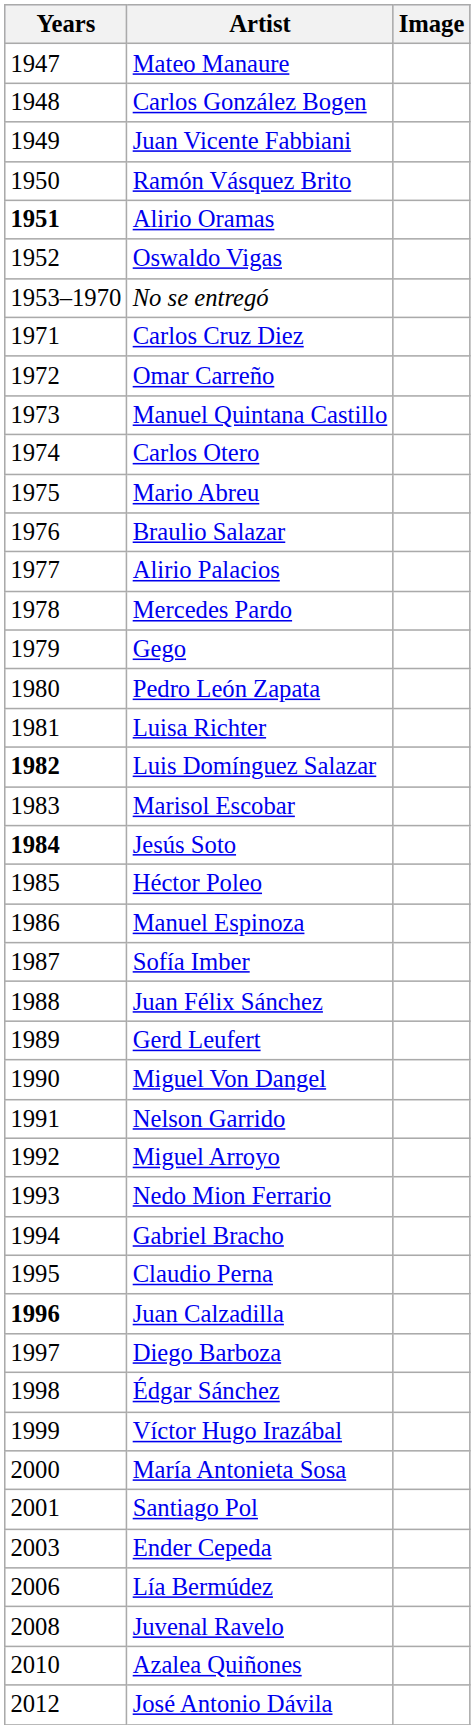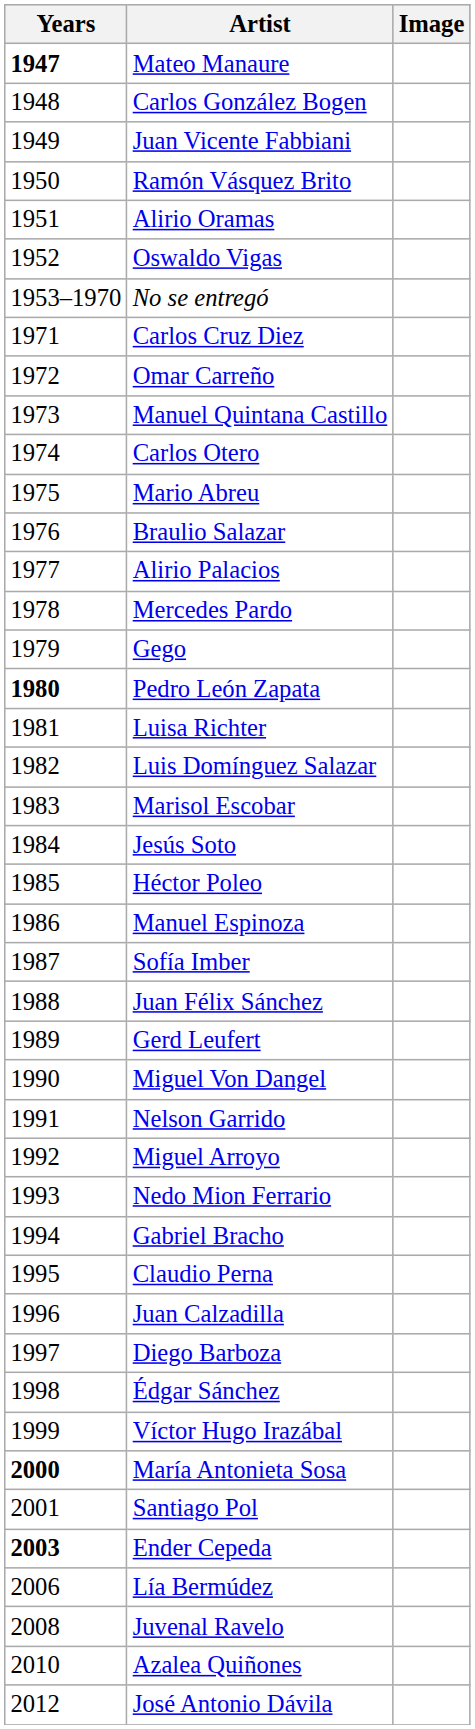(35, 63) normal -> (35, 63) bold
(35, 219) bold -> (35, 219) normal
(35, 688) normal -> (35, 688) bold
(35, 766) bold -> (35, 766) normal
(35, 844) bold -> (35, 844) normal
(35, 1313) bold -> (35, 1313) normal
(35, 1469) normal -> (35, 1469) bold
(35, 1548) normal -> (35, 1548) bold
